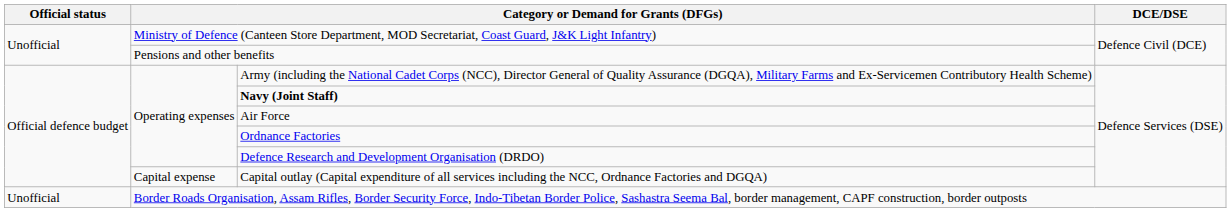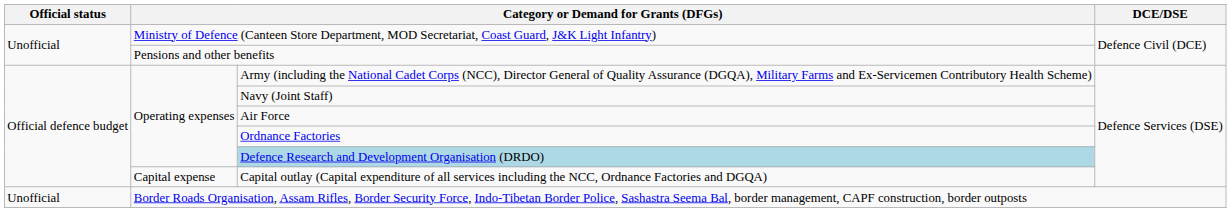(289, 95) bold -> (286, 95) normal
(392, 156) no background -> (392, 156) lightblue background
